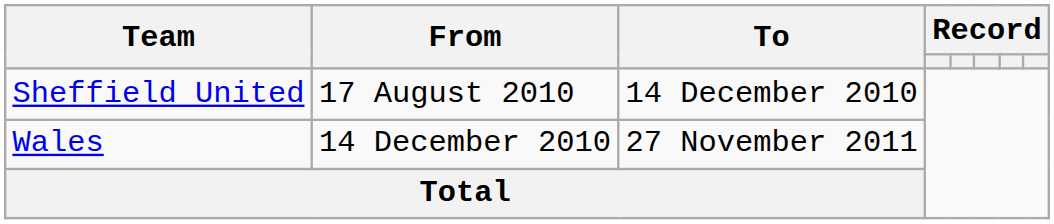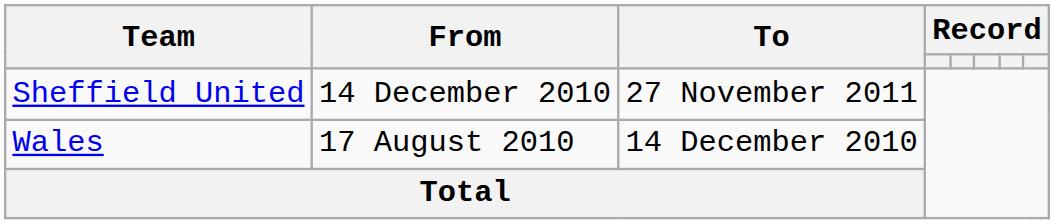(447, 94) 17 August 2010 -> (465, 94) 14 December 2010
(772, 94) 14 December 2010 -> (772, 94) 27 November 2011
(465, 144) 14 December 2010 -> (447, 144) 17 August 2010
(772, 144) 27 November 2011 -> (772, 144) 14 December 2010
